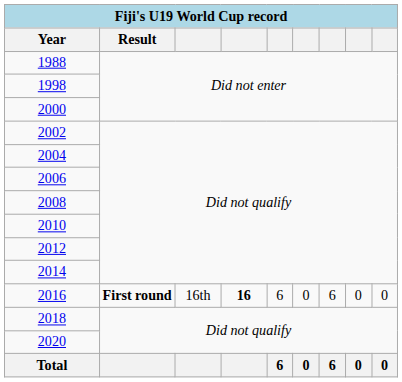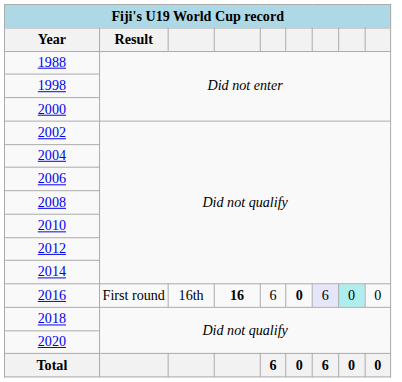(137, 295) bold -> (134, 295) normal
(306, 295) normal -> (299, 295) bold
(332, 295) no background -> (325, 295) lavender background
(358, 295) no background -> (352, 295) paleturquoise background
